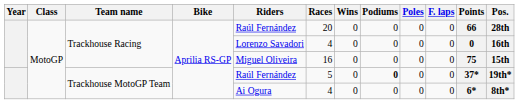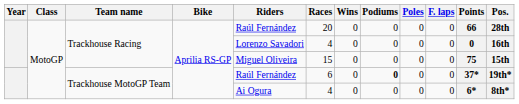(328, 59) 16 -> (328, 59) 15
(330, 75) 5 -> (330, 75) 6
